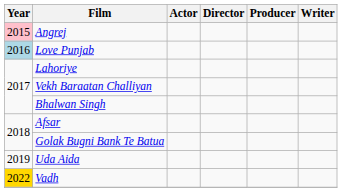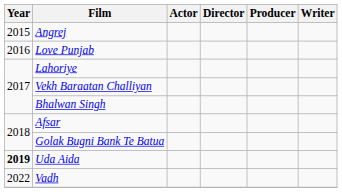(19, 31) pink background -> (19, 31) no background
(19, 50) lightblue background -> (19, 50) no background
(19, 159) normal -> (19, 159) bold
(19, 178) gold background -> (19, 178) no background
